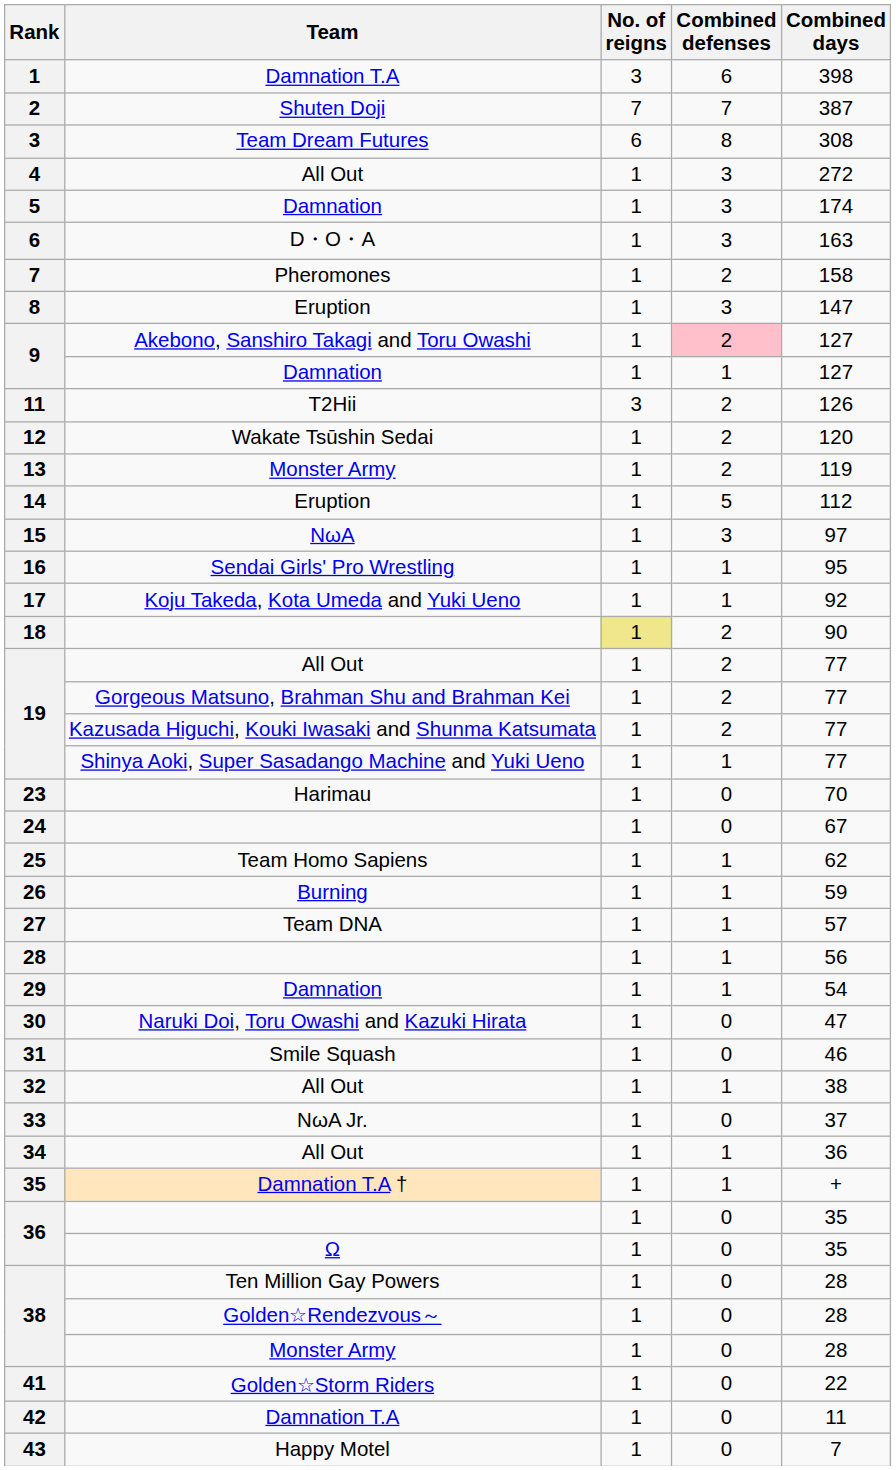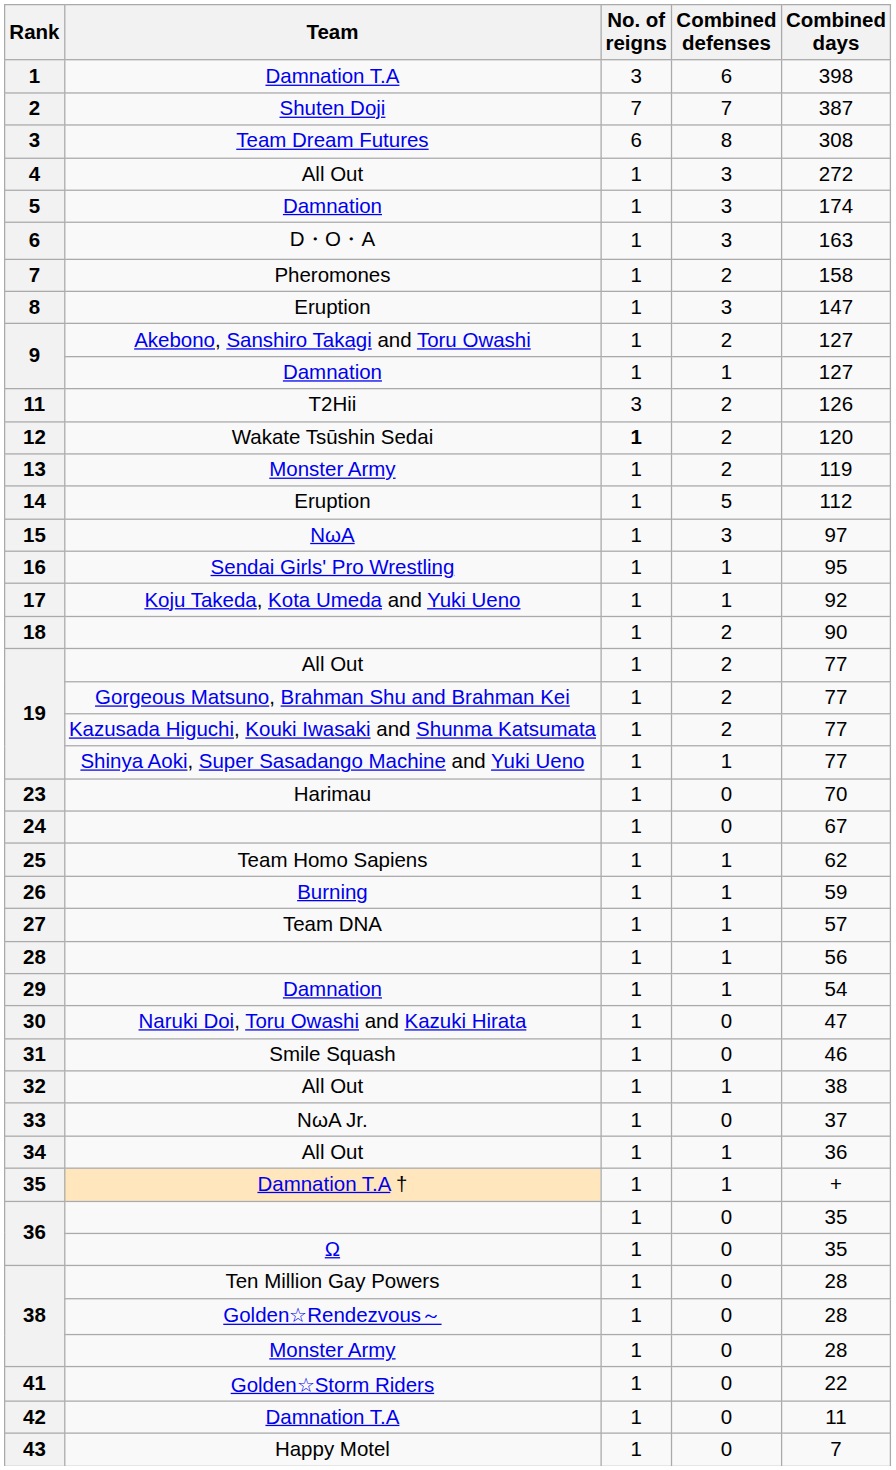(726, 339) pink background -> (726, 339) no background
(636, 437) normal -> (636, 437) bold
(636, 632) khaki background -> (636, 632) no background
